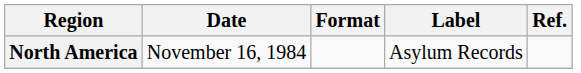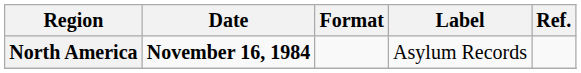(226, 52) normal -> (229, 52) bold
